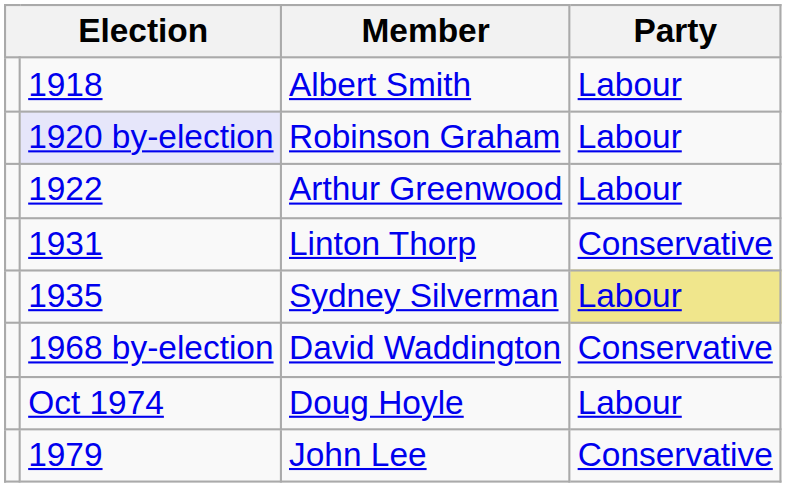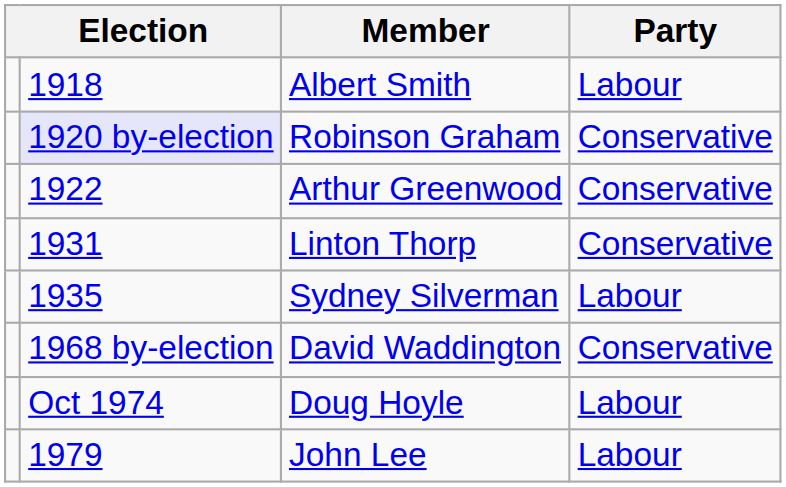(630, 137) Labour -> (675, 137) Conservative
(630, 190) Labour -> (675, 190) Conservative
(630, 296) khaki background -> (630, 296) no background
(675, 455) Conservative -> (630, 455) Labour
